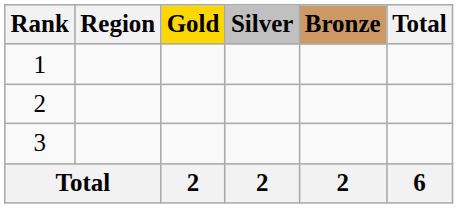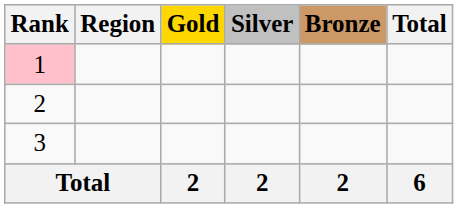(40, 63) no background -> (40, 63) pink background
